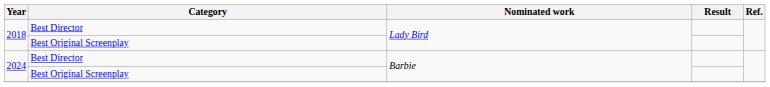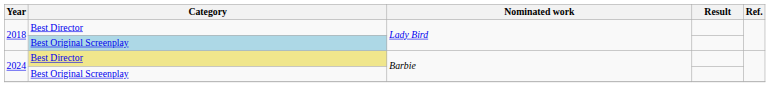(80, 43) no background -> (80, 43) lightblue background
(57, 58) no background -> (57, 58) khaki background
